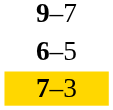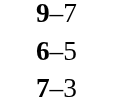(56, 88) gold background -> (56, 88) no background
